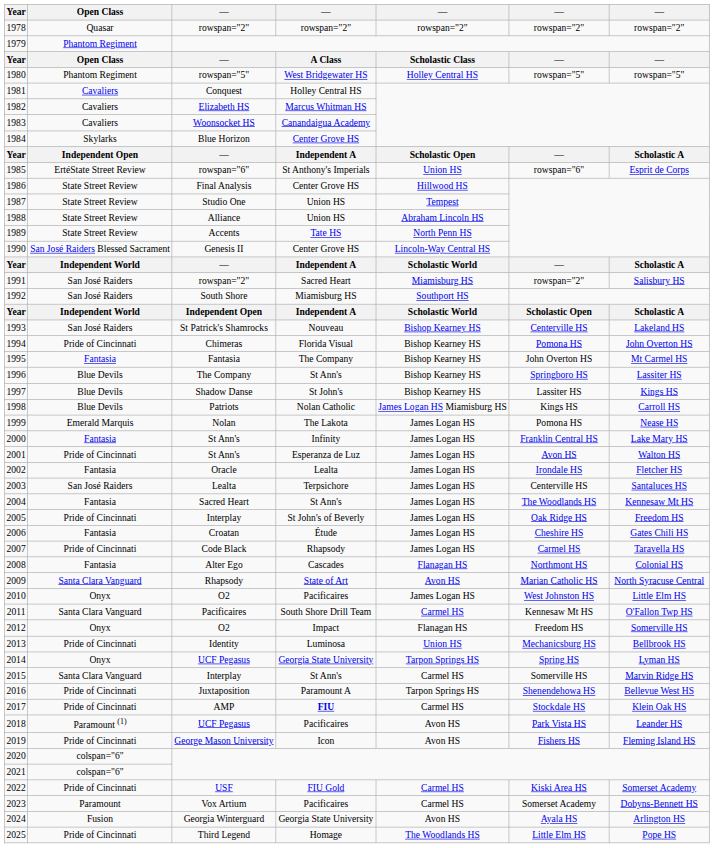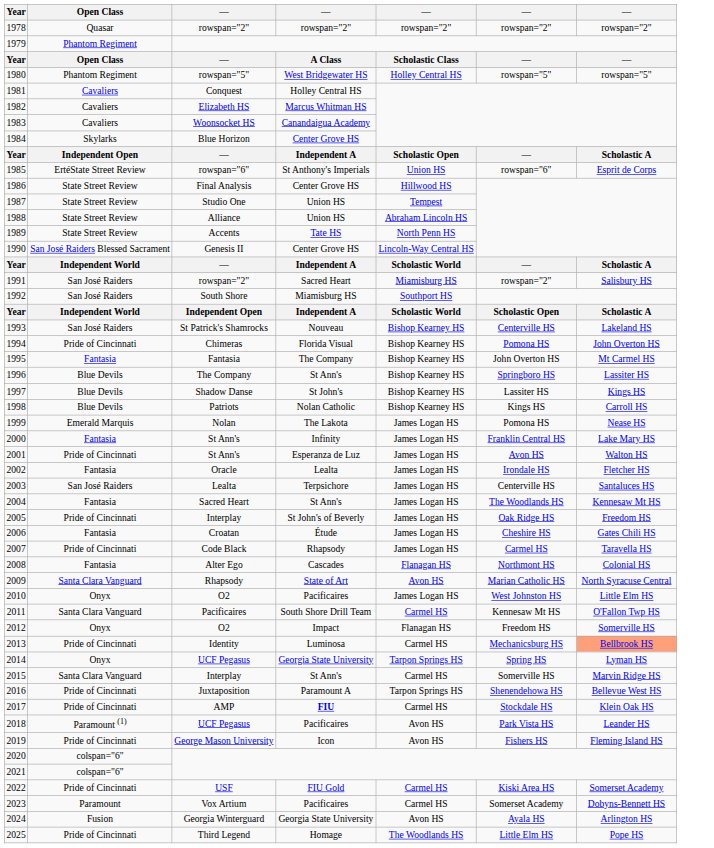(442, 407) James Logan HS Miamisburg HS -> (426, 407) Bishop Kearney HS
(442, 644) Union HS -> (426, 644) Carmel HS
(659, 644) no background -> (627, 644) lightsalmon background
